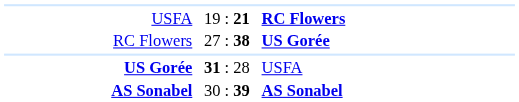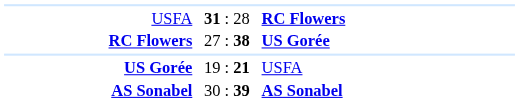(227, 18) 19 : 21 -> (227, 18) 31 : 28
(153, 41) normal -> (150, 41) bold
(227, 68) 31 : 28 -> (227, 68) 19 : 21
